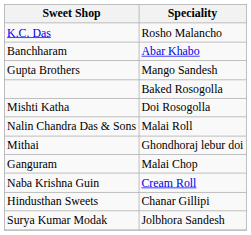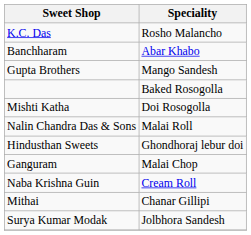(23, 145) Mithai -> (53, 145) Hindusthan Sweets
(53, 201) Hindusthan Sweets -> (23, 201) Mithai
